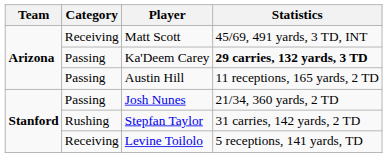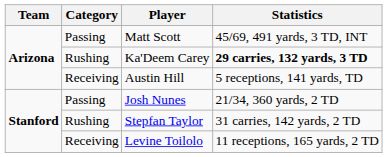(92, 36) Receiving -> (85, 36) Passing
(85, 57) Passing -> (87, 57) Rushing
(85, 78) Passing -> (92, 78) Receiving
(297, 78) 11 receptions, 165 yards, 2 TD -> (289, 78) 5 receptions, 141 yards, TD
(289, 141) 5 receptions, 141 yards, TD -> (297, 141) 11 receptions, 165 yards, 2 TD
